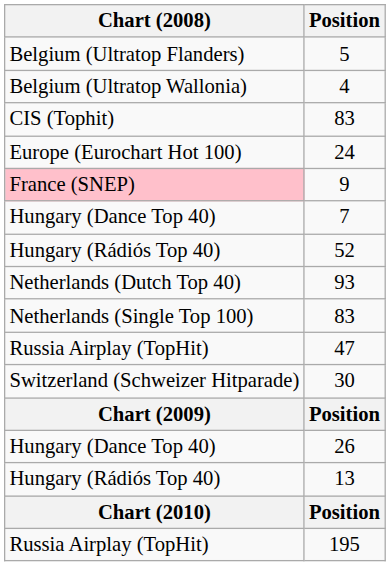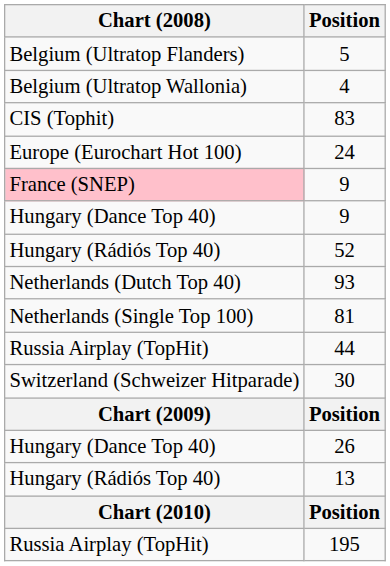(344, 217) 7 -> (344, 217) 9
(344, 315) 83 -> (344, 315) 81
(344, 348) 47 -> (344, 348) 44
